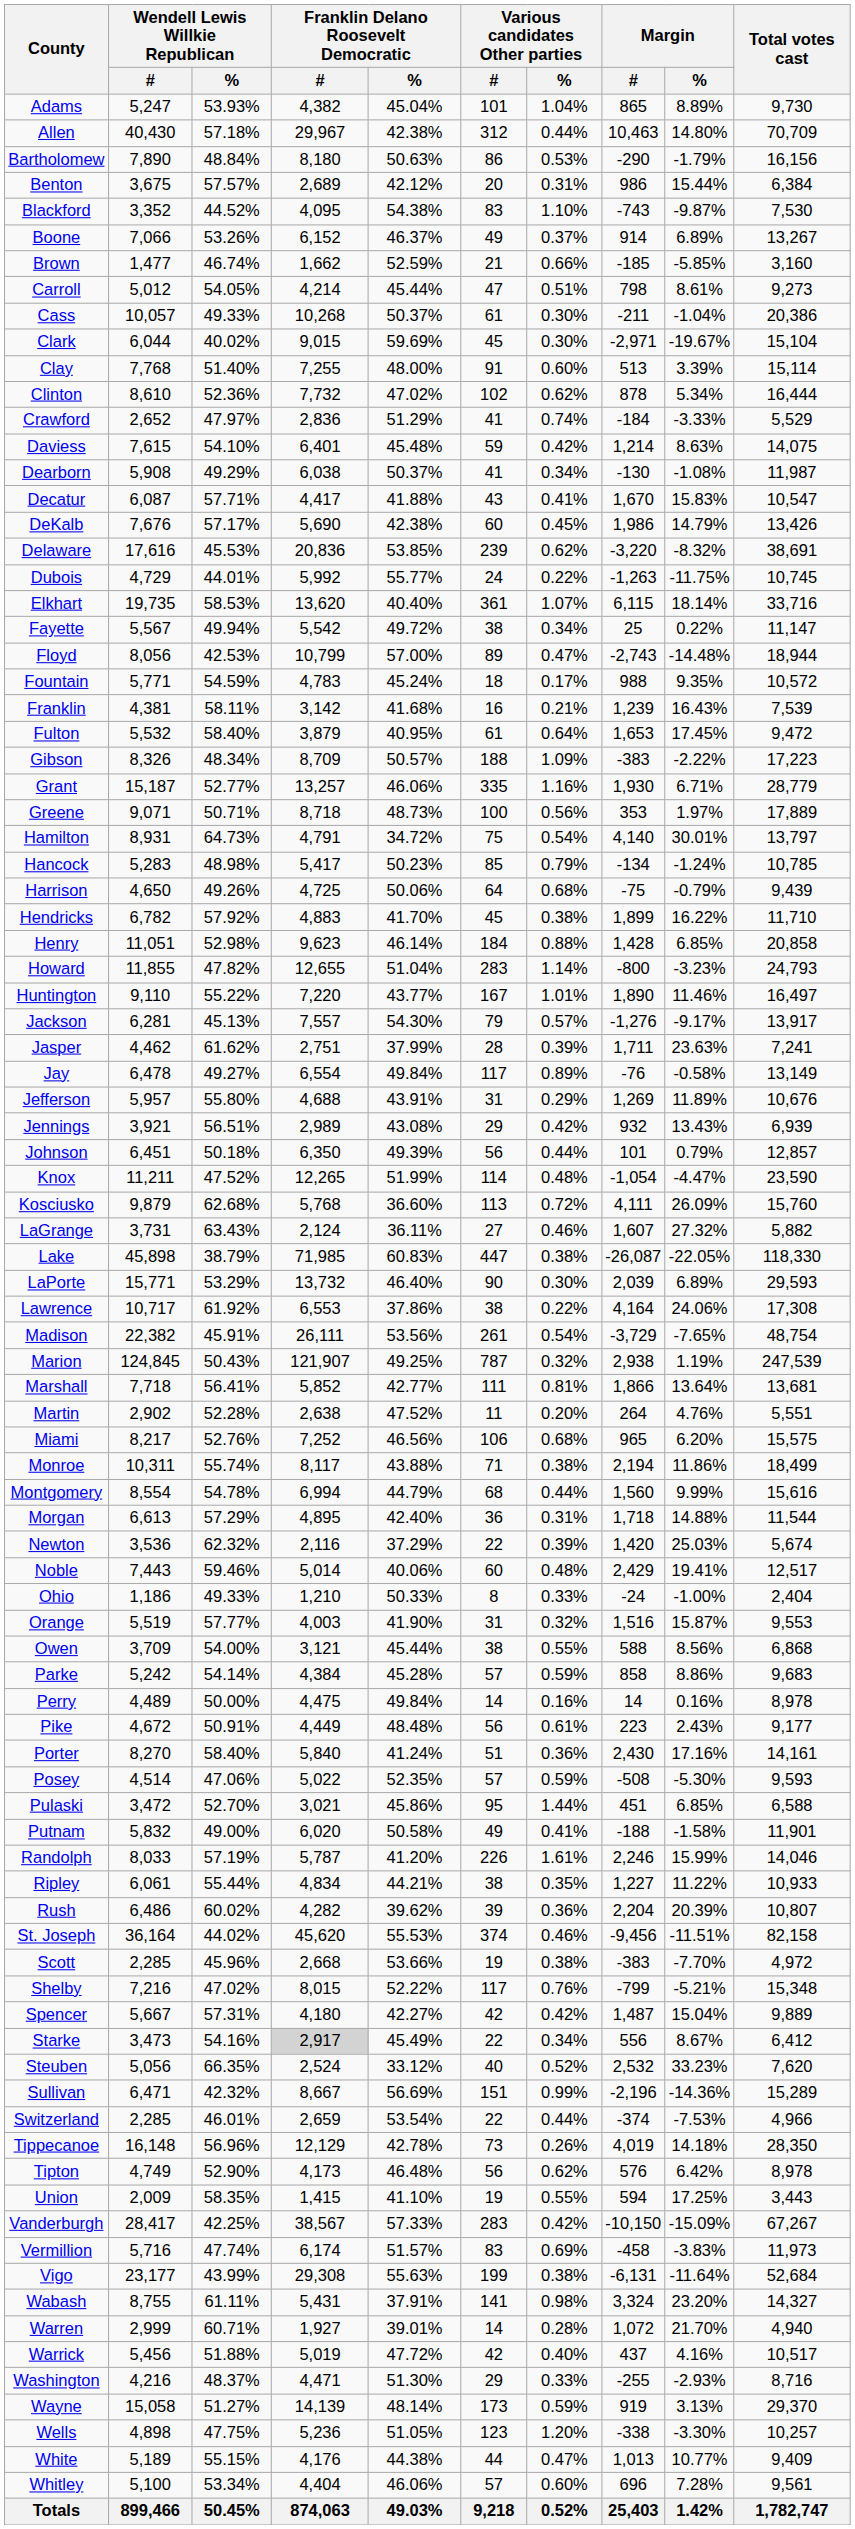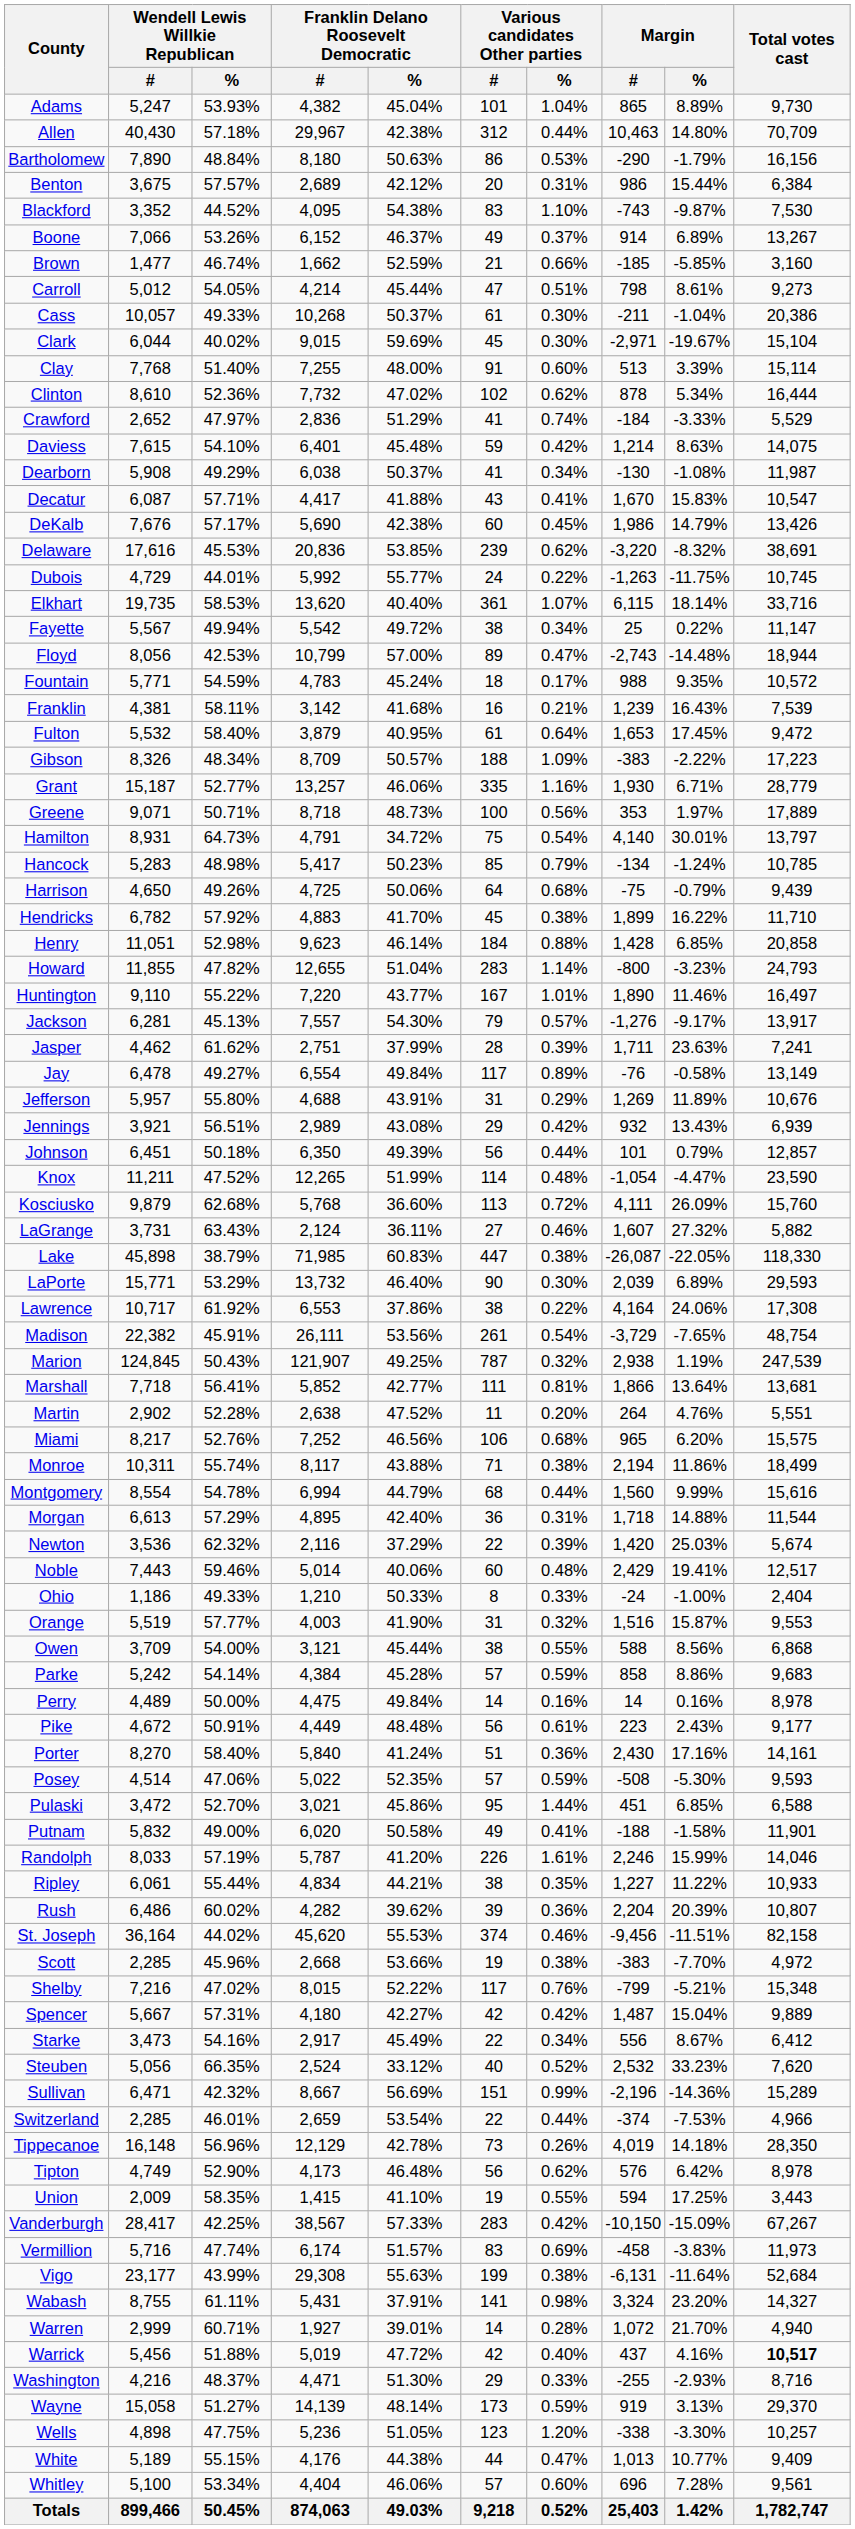(320, 2041) lightgrey background -> (320, 2041) no background
(792, 2354) normal -> (792, 2354) bold
